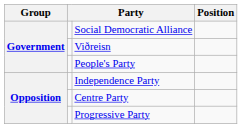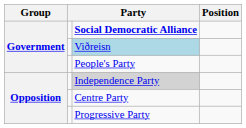(133, 30) normal -> (136, 30) bold
(93, 47) no background -> (93, 47) lightblue background
(117, 81) no background -> (117, 81) lightgrey background
